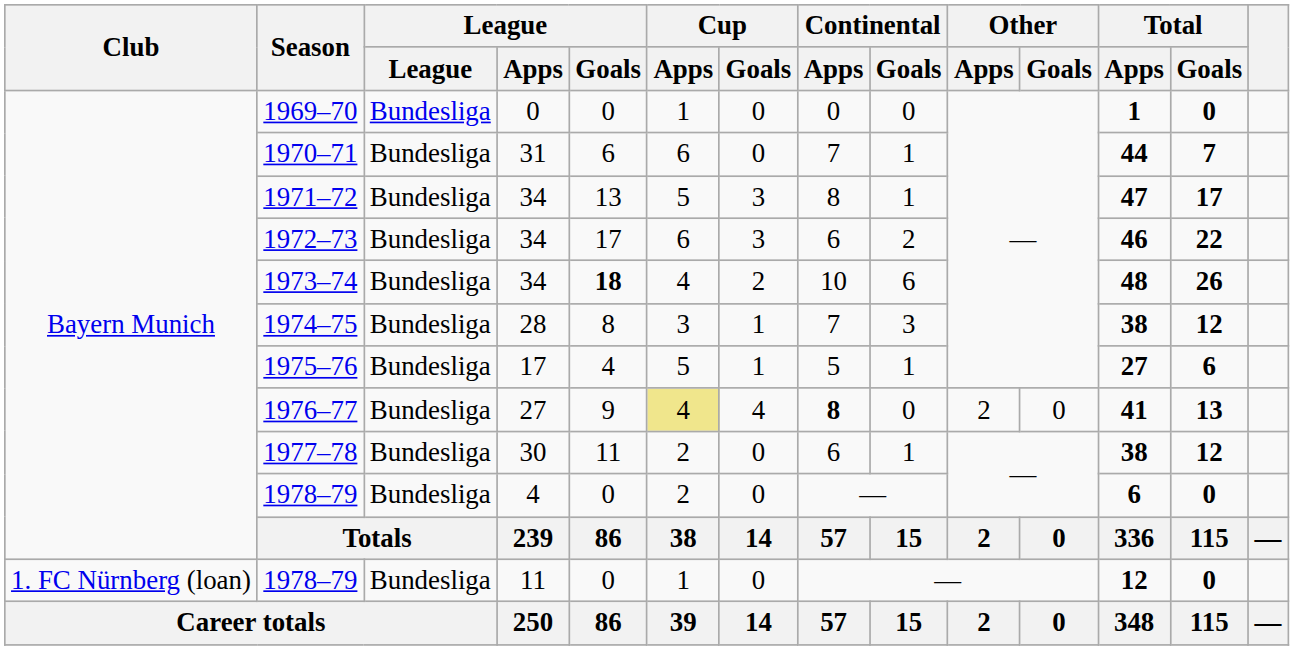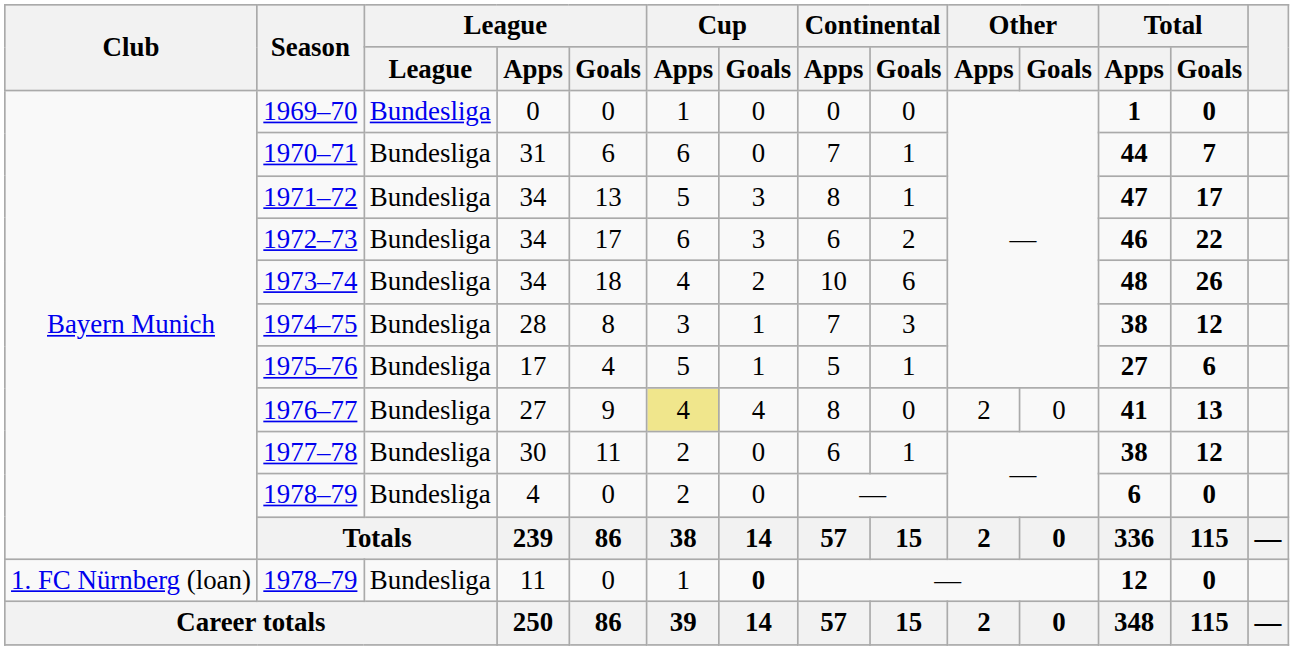(608, 281) bold -> (608, 281) normal
(834, 409) bold -> (834, 409) normal
(758, 580) normal -> (758, 580) bold
